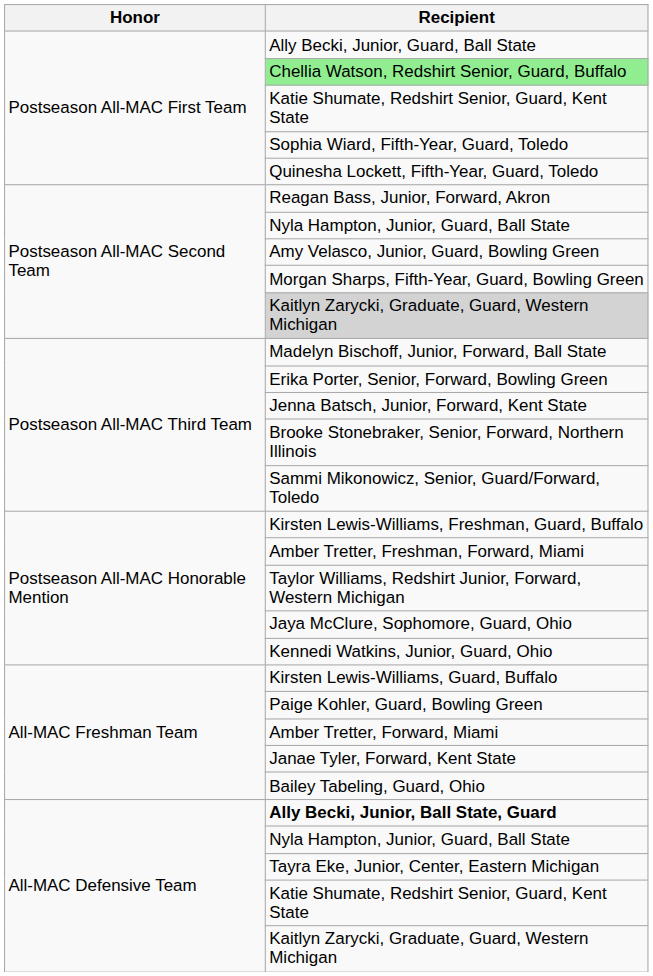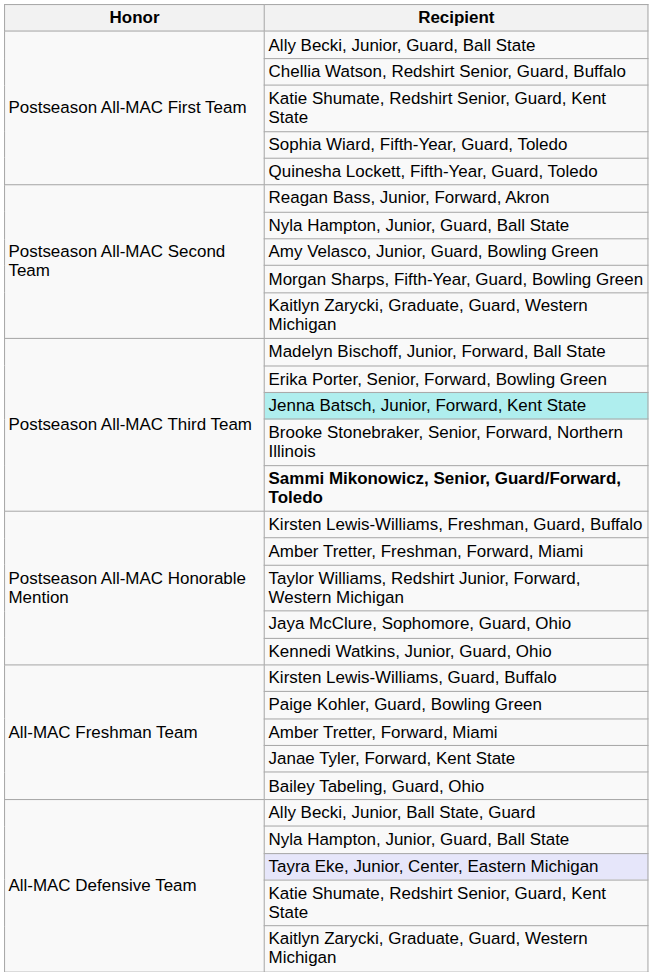(448, 71) lightgreen background -> (447, 71) no background
(429, 315) lightgrey background -> (428, 315) no background
(428, 405) no background -> (427, 405) paleturquoise background
(435, 488) normal -> (445, 488) bold
(413, 812) bold -> (402, 812) normal
(434, 866) no background -> (434, 866) lavender background
